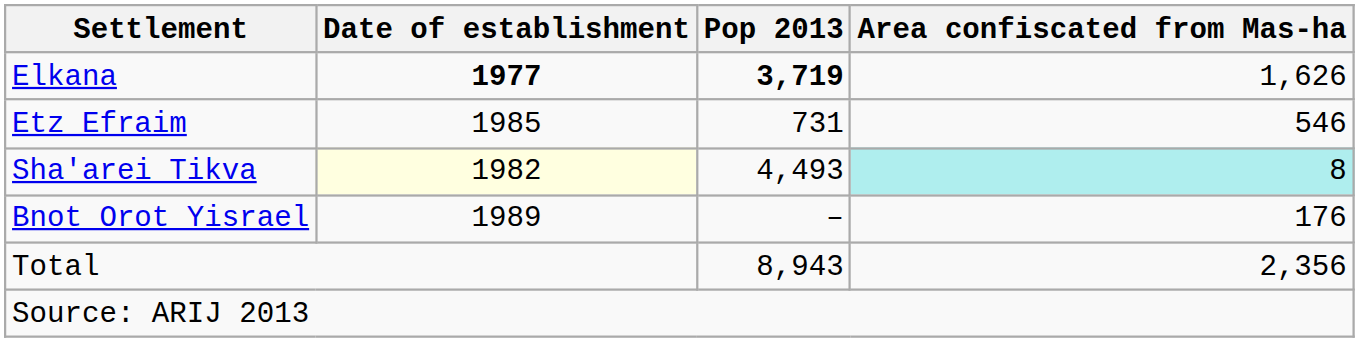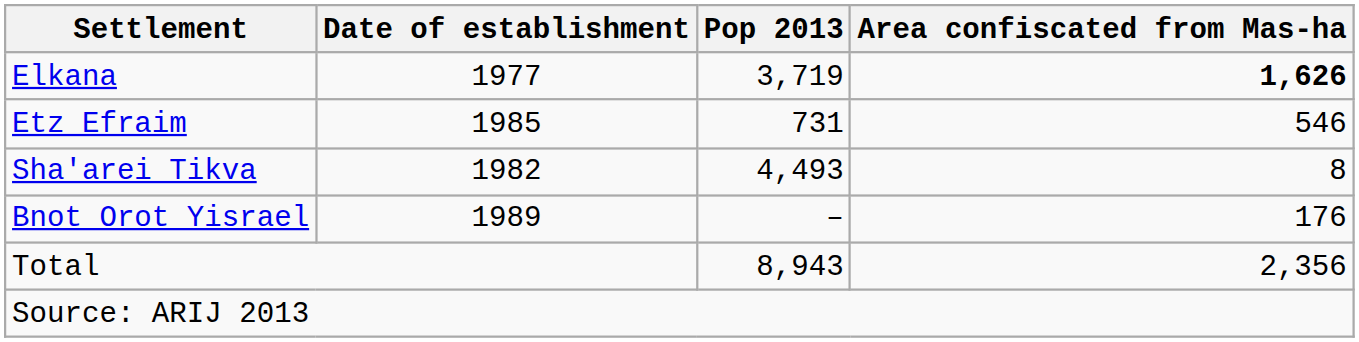(506, 76) bold -> (506, 76) normal
(800, 76) bold -> (800, 76) normal
(1303, 76) normal -> (1303, 76) bold
(506, 171) lightyellow background -> (506, 171) no background
(1338, 171) paleturquoise background -> (1338, 171) no background
